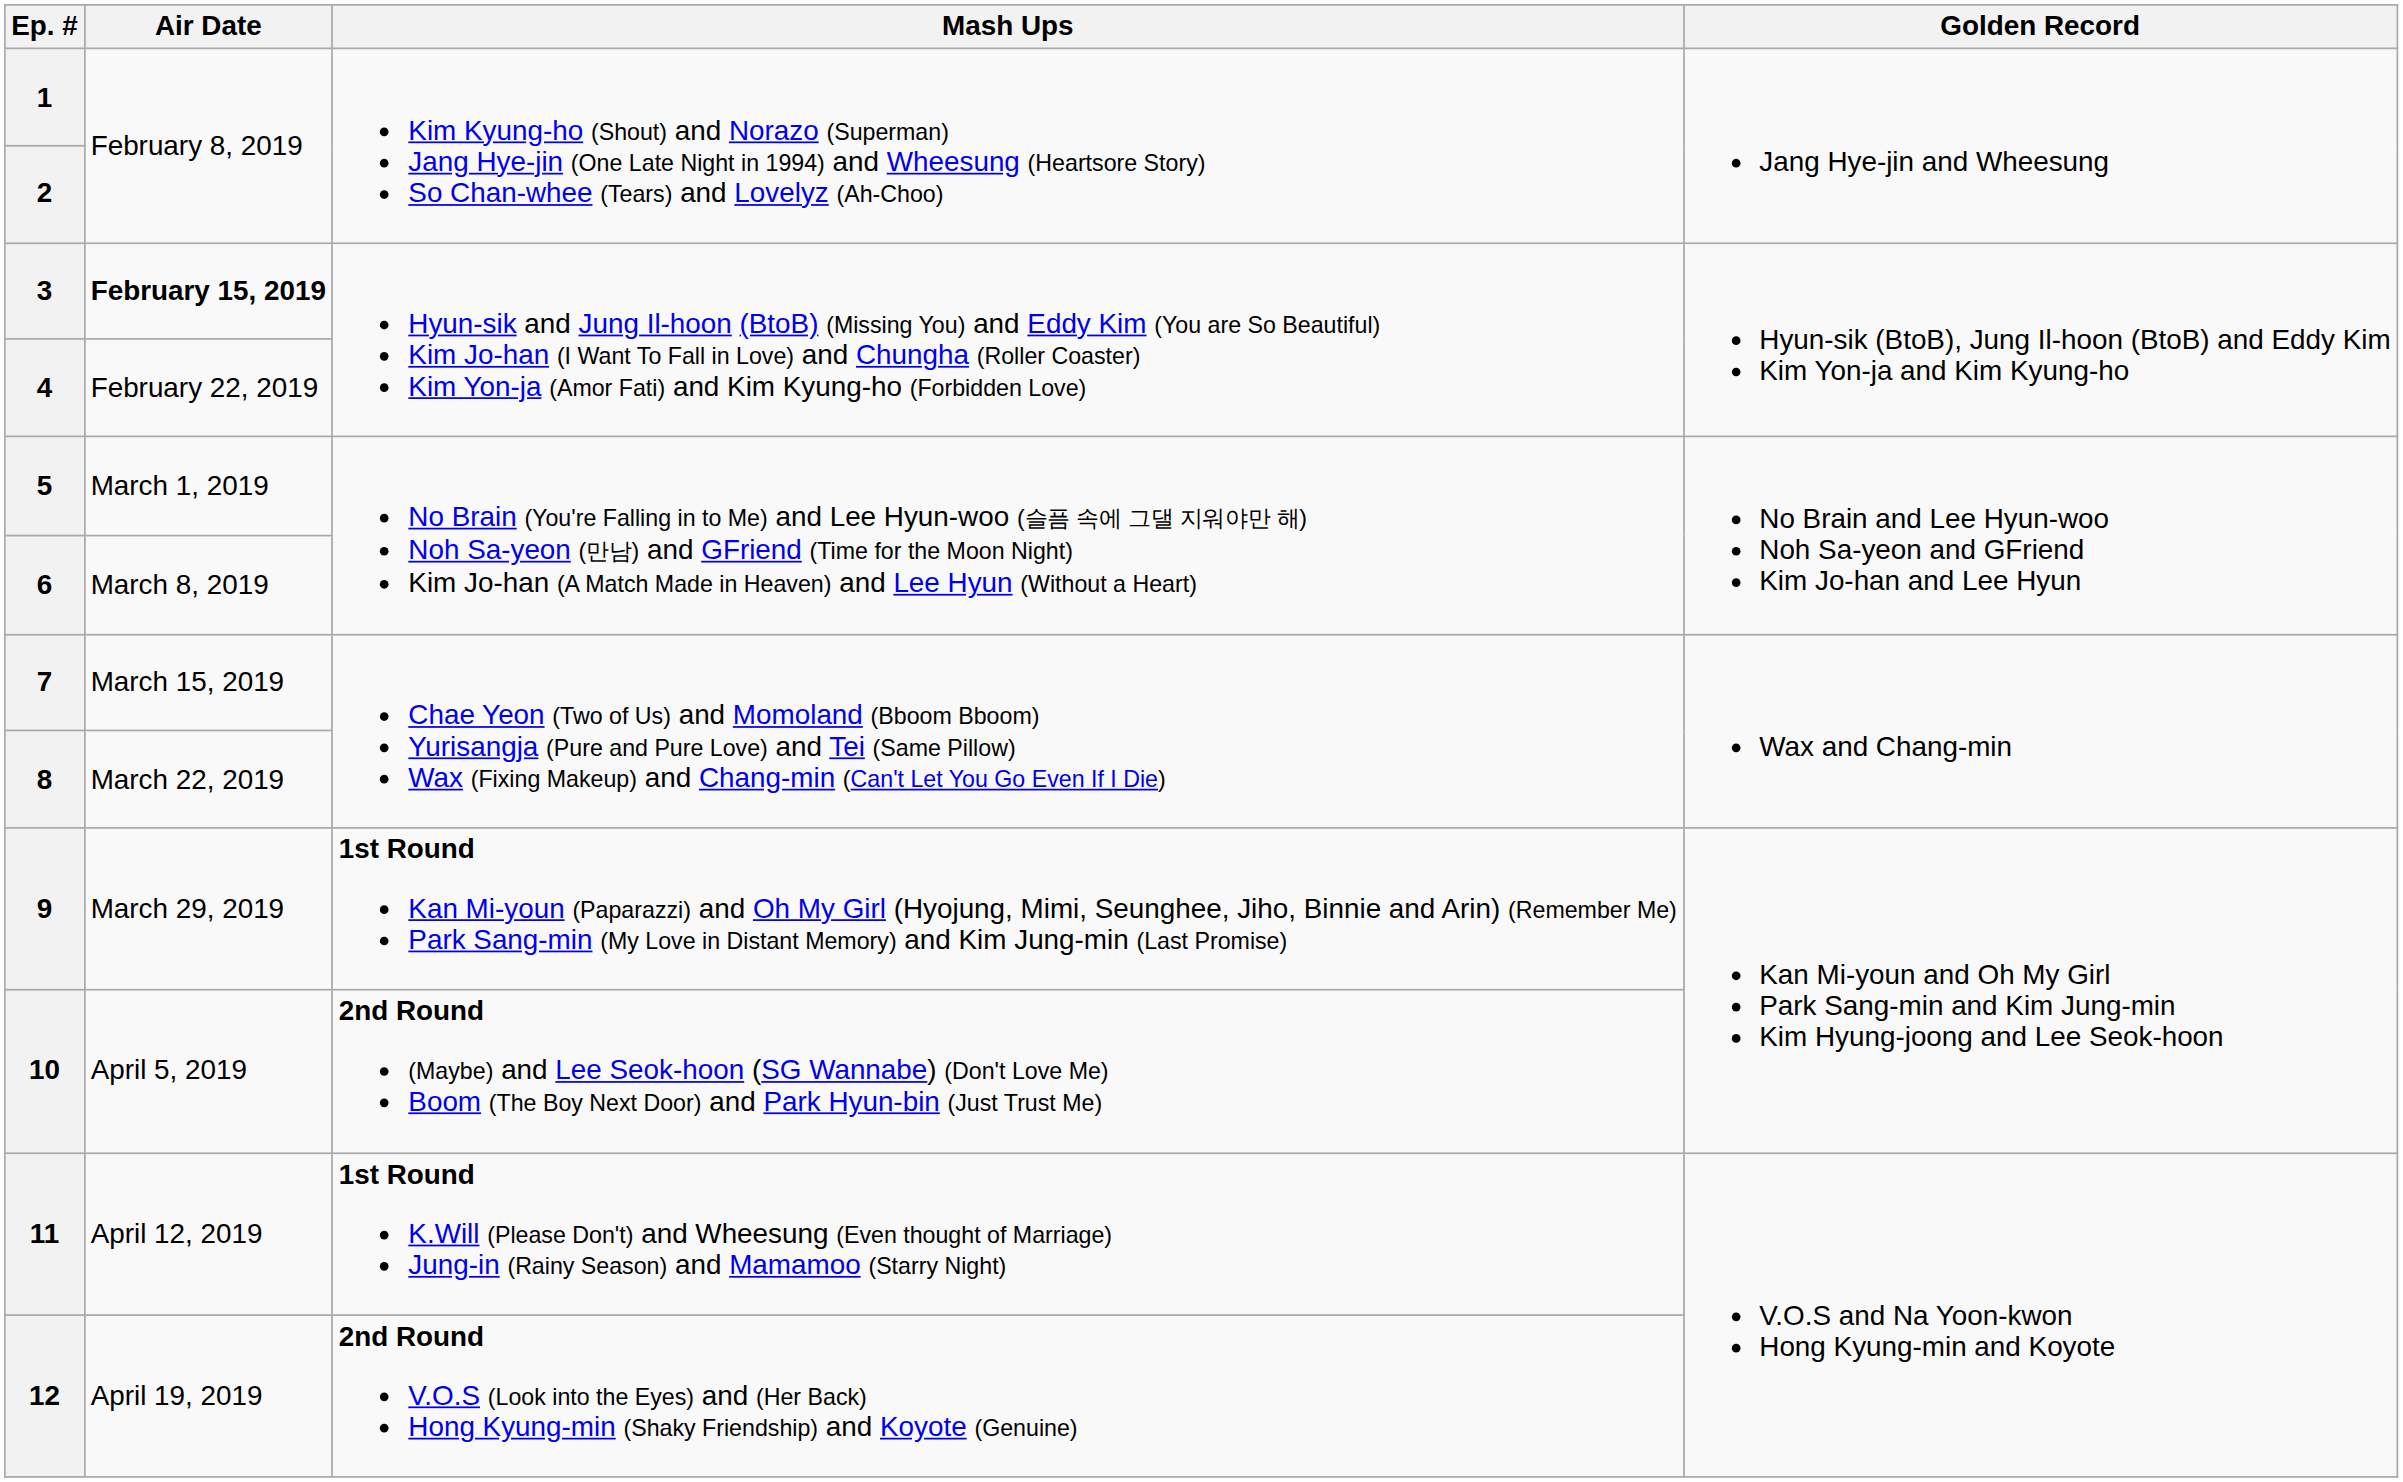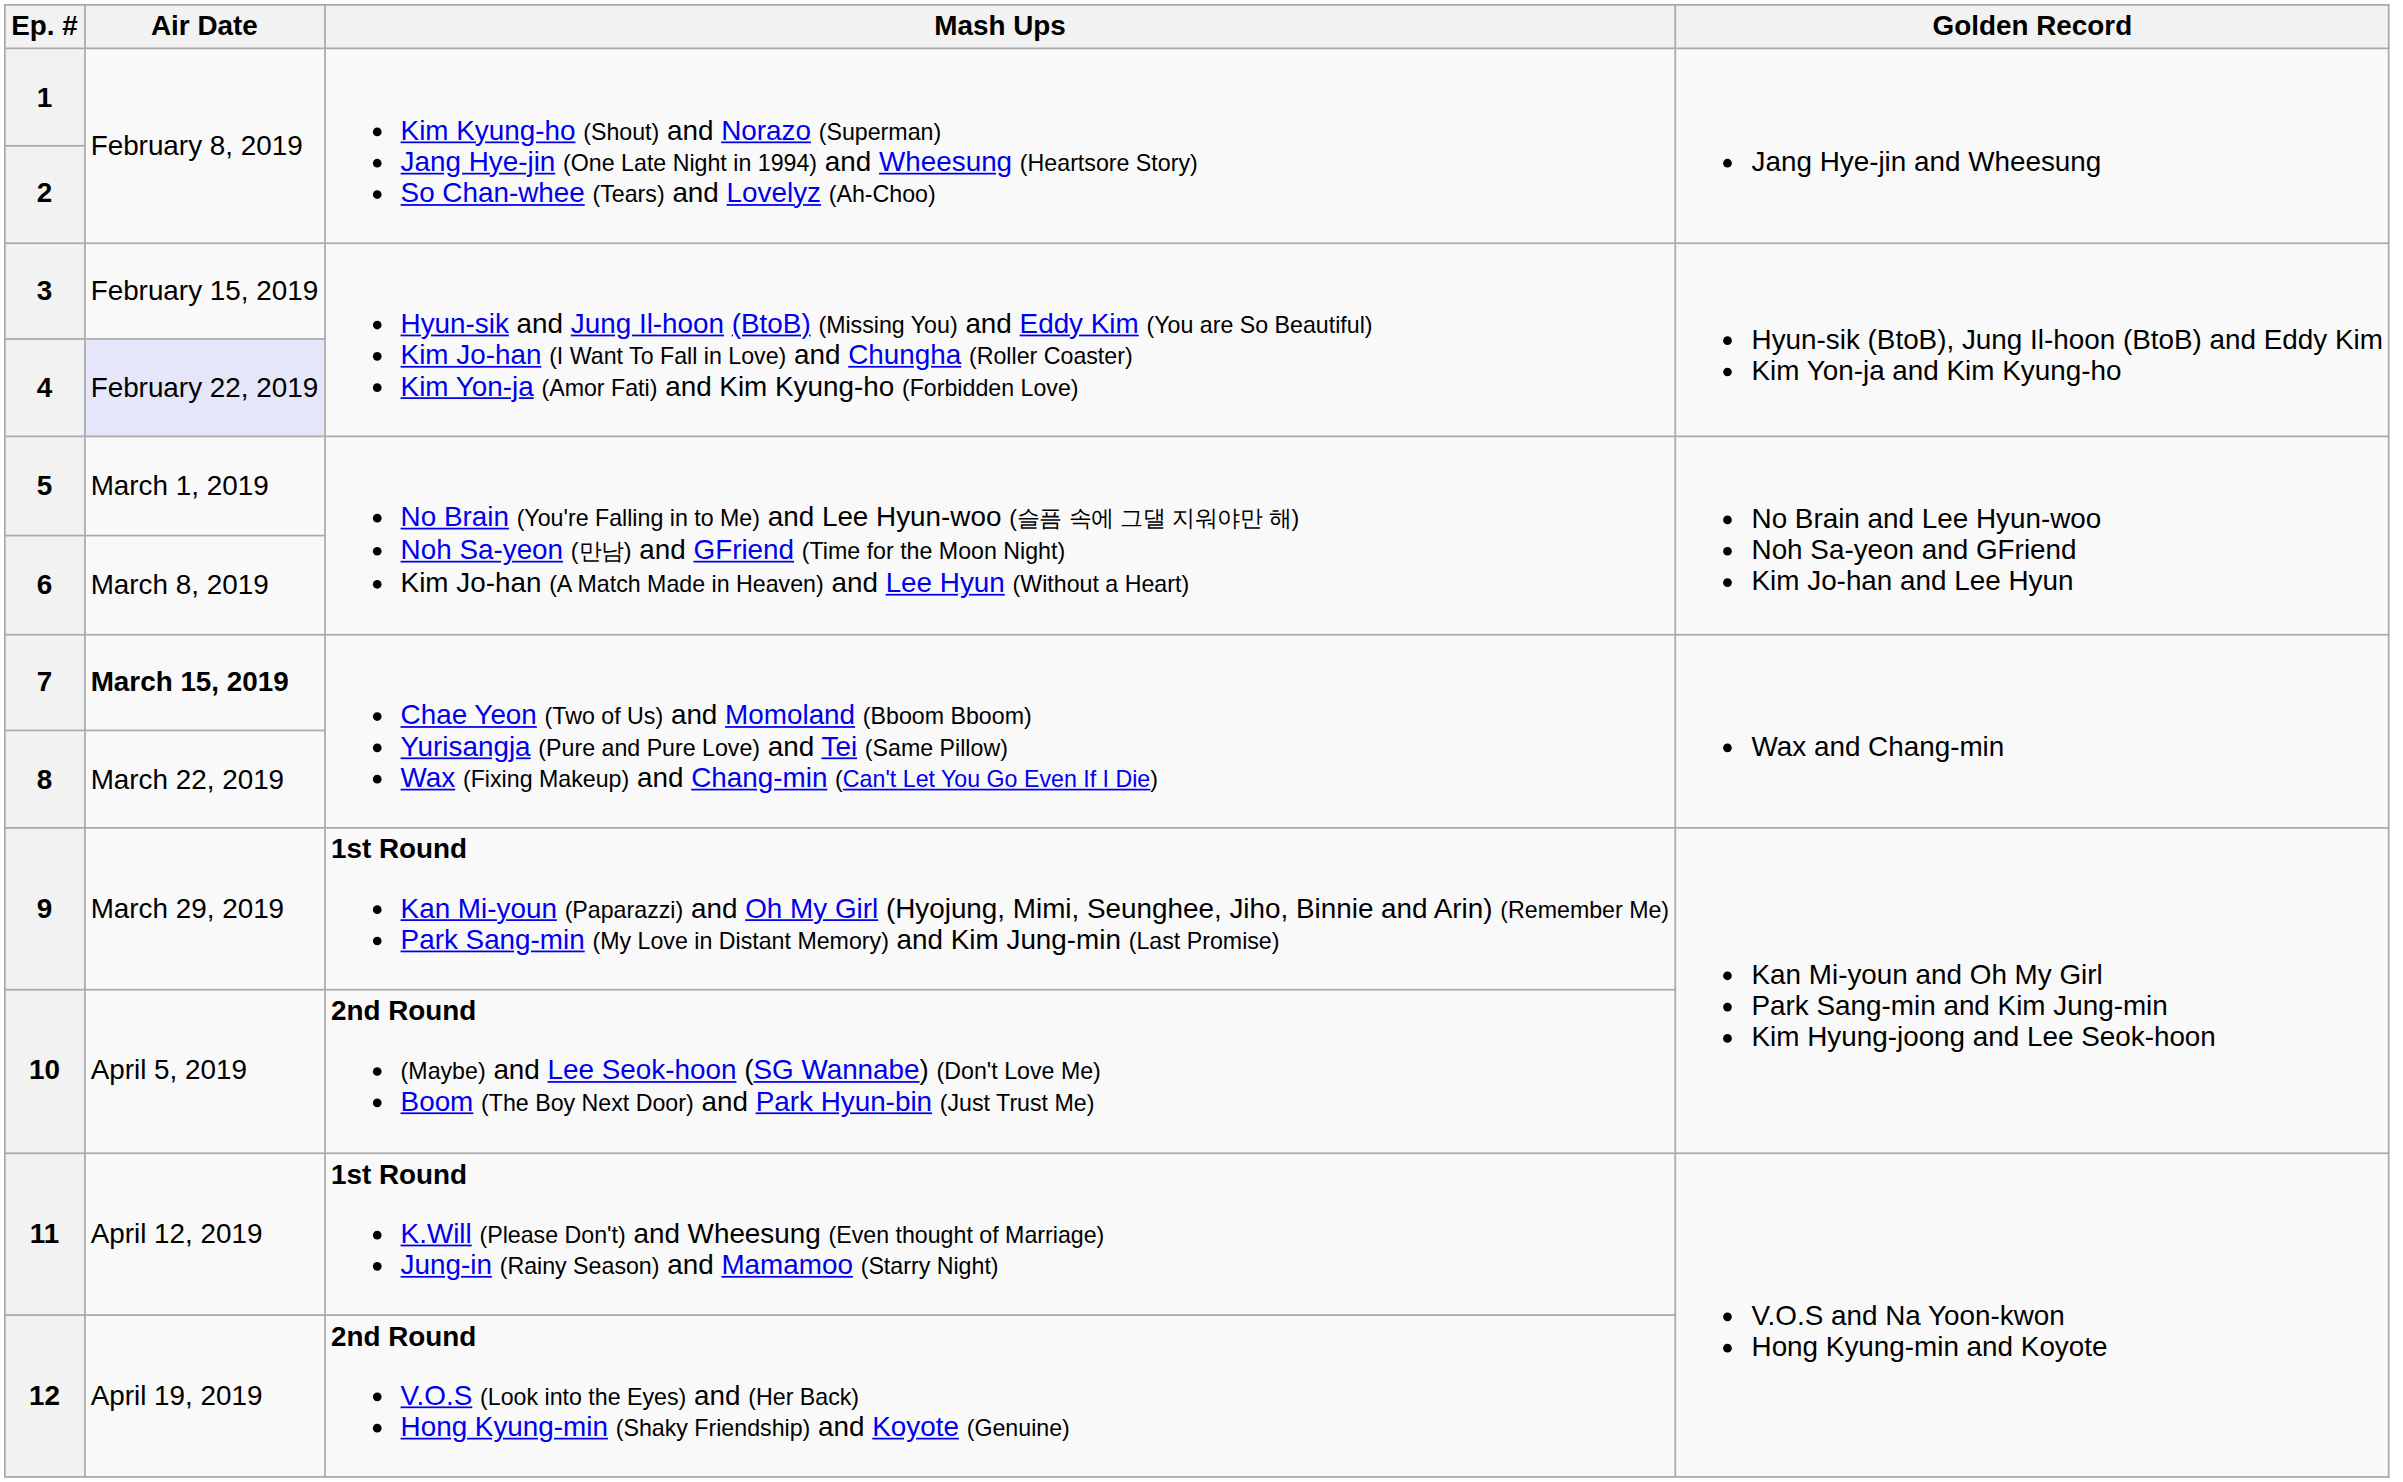(208, 290) bold -> (204, 290) normal
(204, 387) no background -> (204, 387) lavender background
(187, 681) normal -> (190, 681) bold
